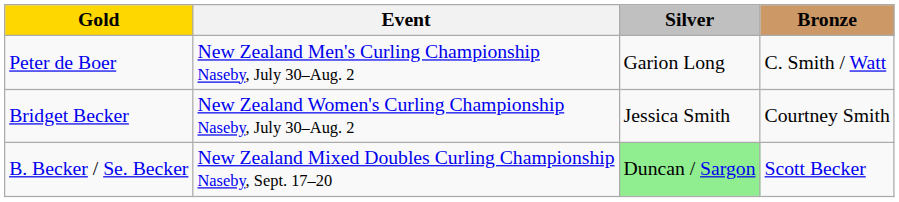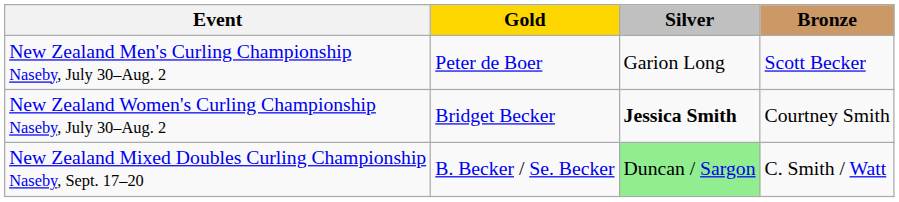columns swapped: (406, 20) <-> (99, 20)
(825, 62) C. Smith / Watt -> (815, 62) Scott Becker
(677, 115) normal -> (680, 115) bold
(815, 169) Scott Becker -> (825, 169) C. Smith / Watt
